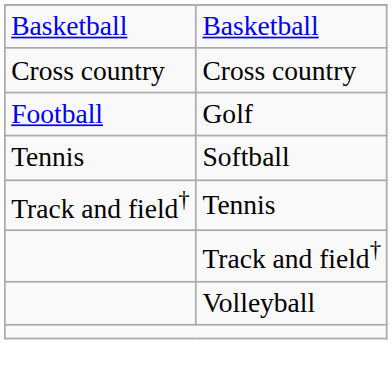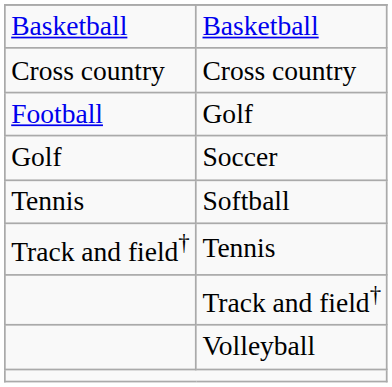+ row: (240, 157)
